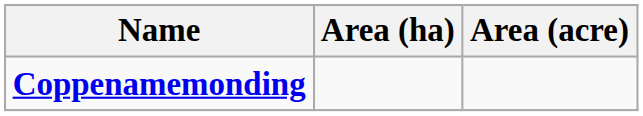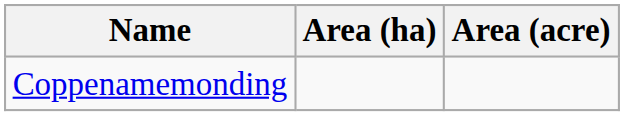(159, 82) bold -> (150, 82) normal
